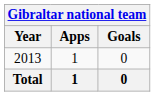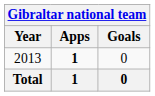(75, 58) normal -> (75, 58) bold
